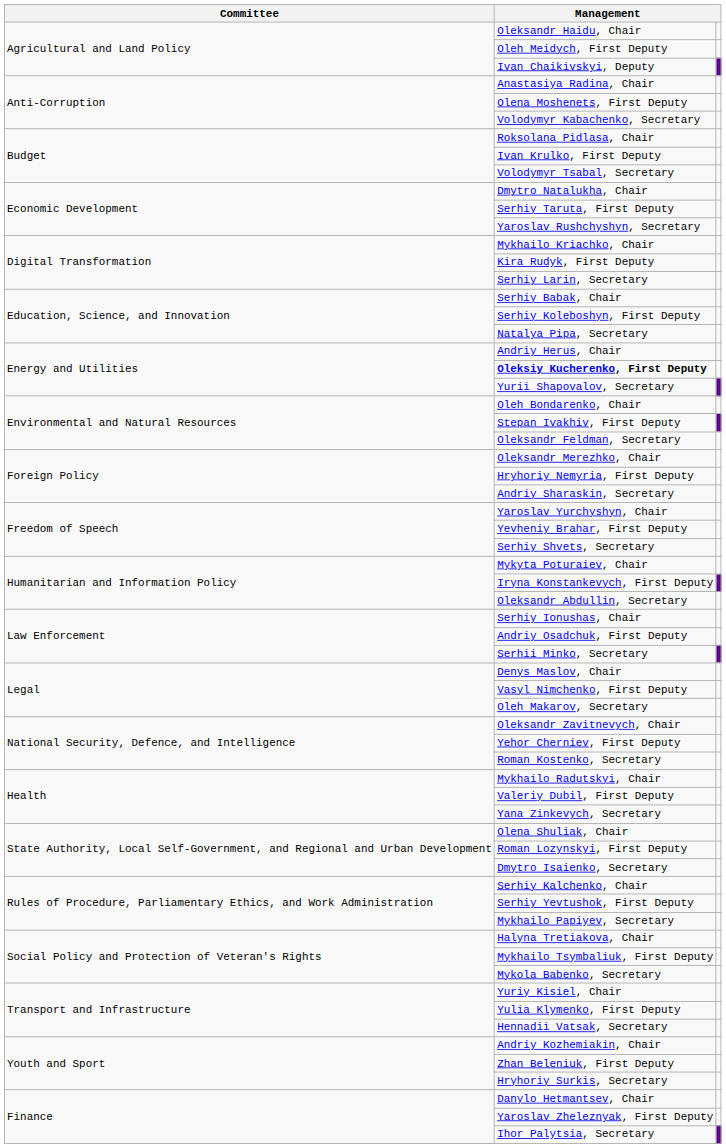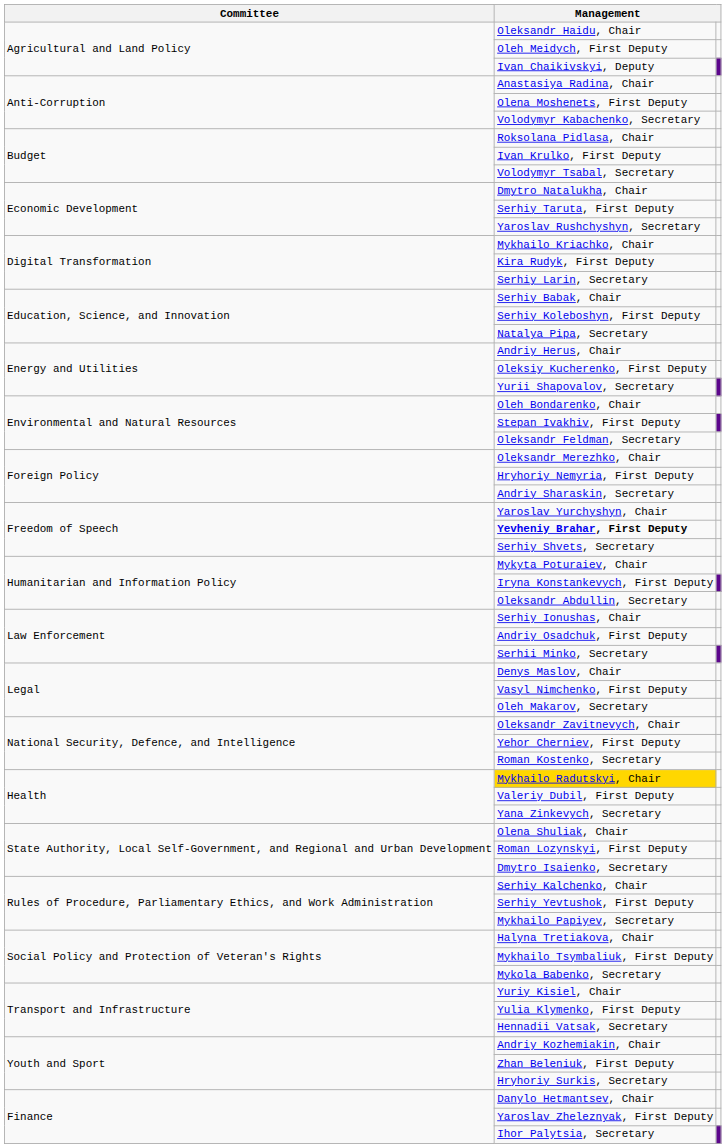(602, 369) bold -> (602, 369) normal
(592, 529) normal -> (592, 529) bold
(579, 779) no background -> (579, 779) gold background
